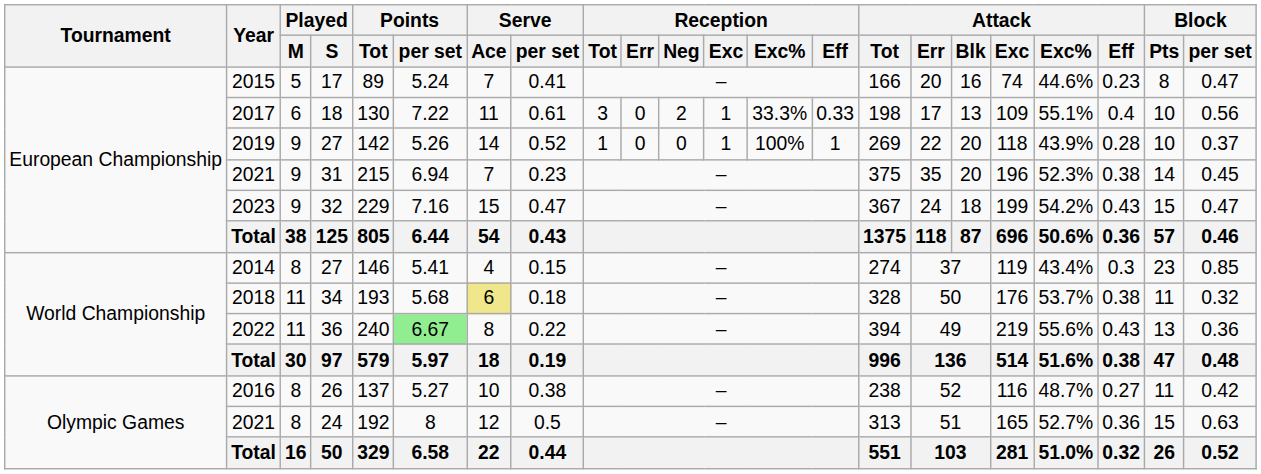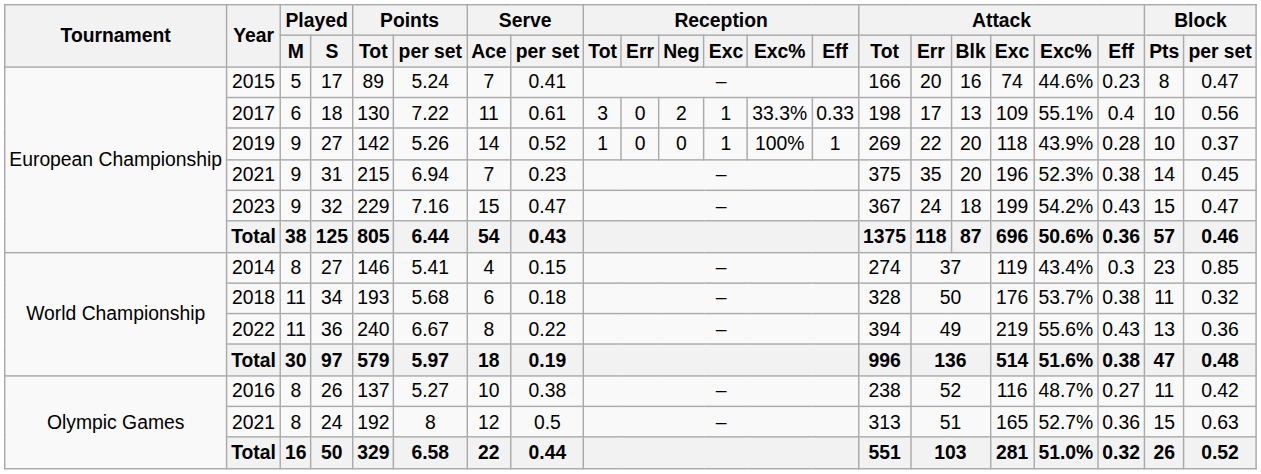(489, 299) khaki background -> (489, 299) no background
(430, 330) lightgreen background -> (430, 330) no background
